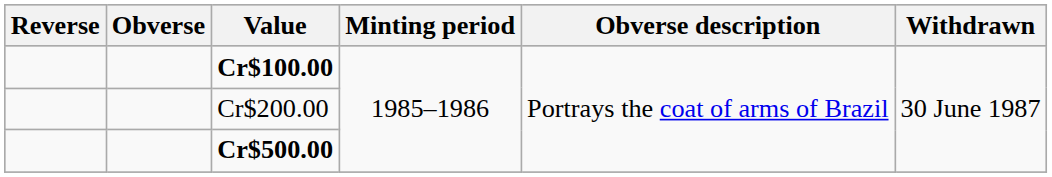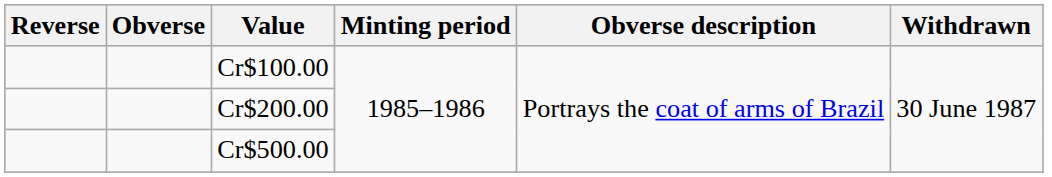(275, 66) bold -> (273, 66) normal
(275, 150) bold -> (273, 150) normal
